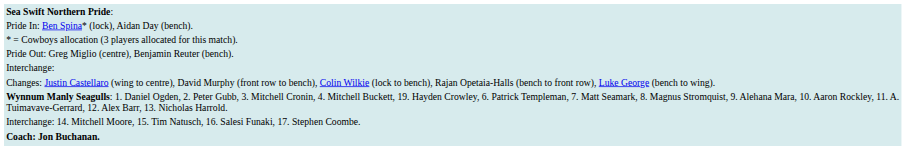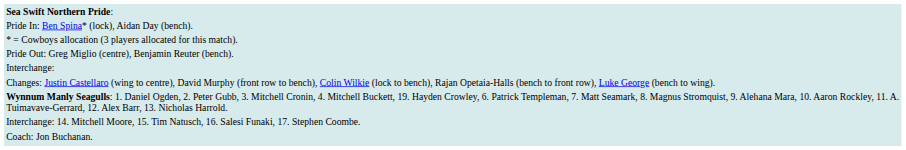(53, 136) bold -> (49, 136) normal
